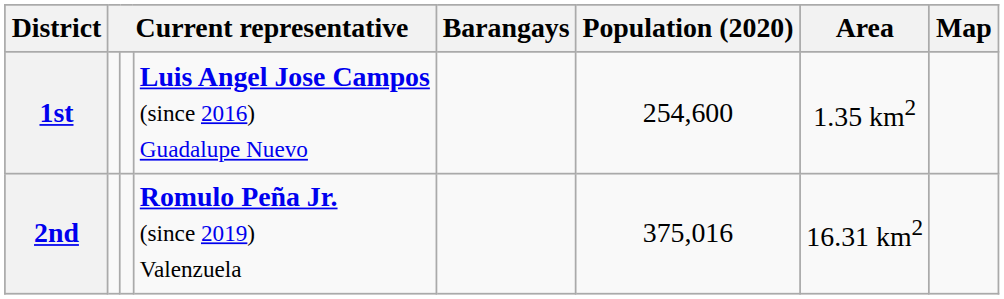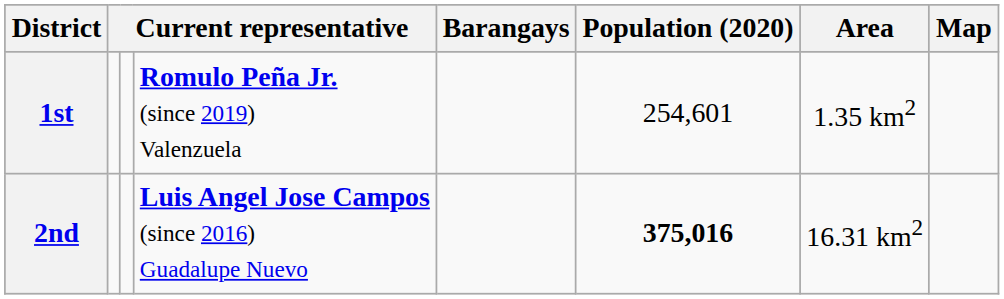(285, 111) Luis Angel Jose Campos (since 2016) Guadalupe Nuevo -> (239, 111) Romulo Peña Jr. (since 2019) Valenzuela
(688, 112) 254,600 -> (688, 112) 254,601
(239, 232) Romulo Peña Jr. (since 2019) Valenzuela -> (285, 232) Luis Angel Jose Campos (since 2016) Guadalupe Nuevo
(688, 233) normal -> (688, 233) bold
